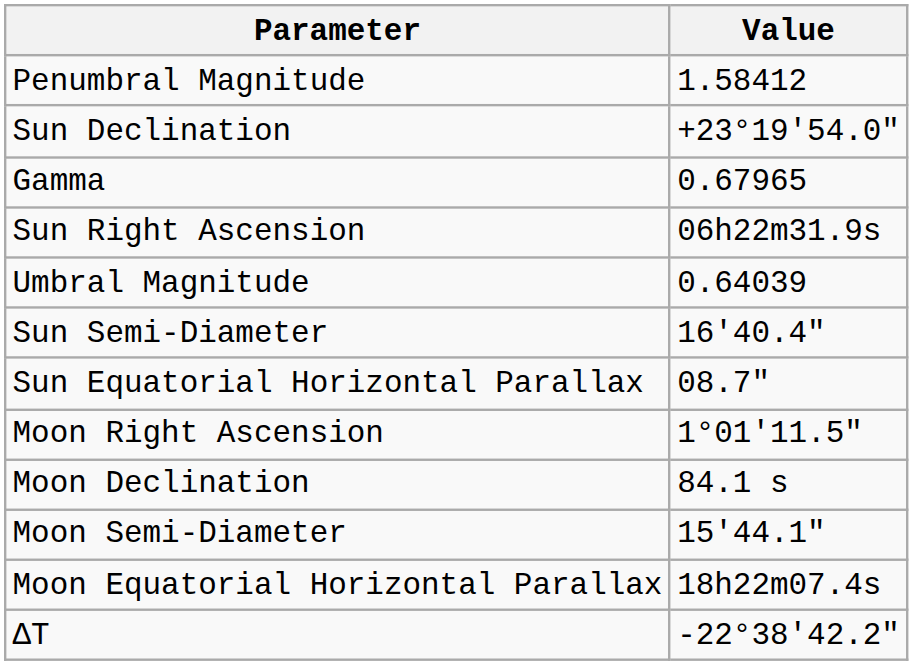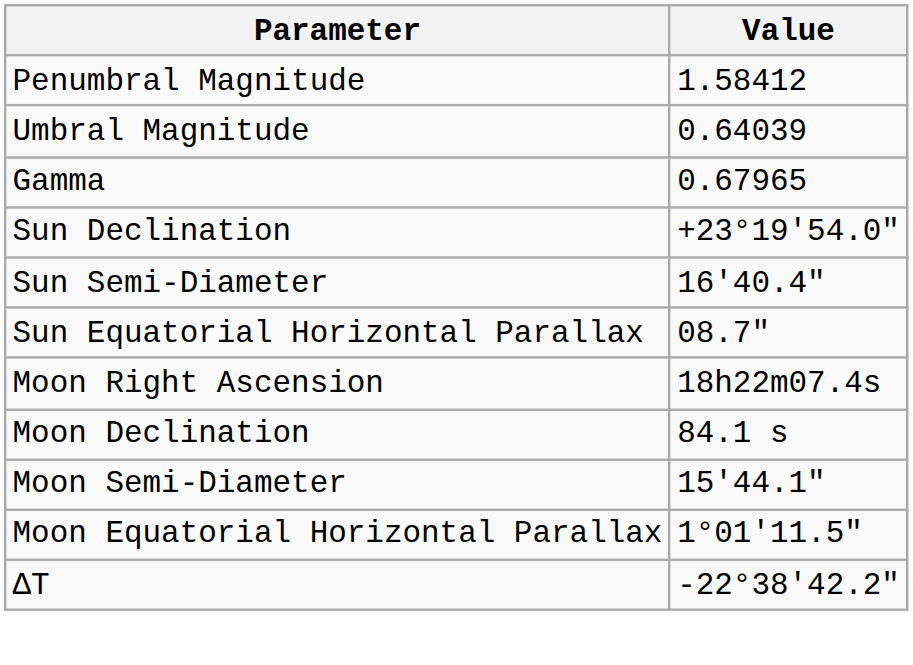rows swapped: (161, 283) <-> (152, 131)
- row: (189, 232)
(770, 434) 1°01'11.5" -> (779, 383) 18h22m07.4s
(779, 585) 18h22m07.4s -> (770, 535) 1°01'11.5"
